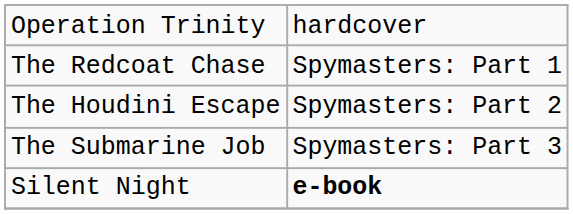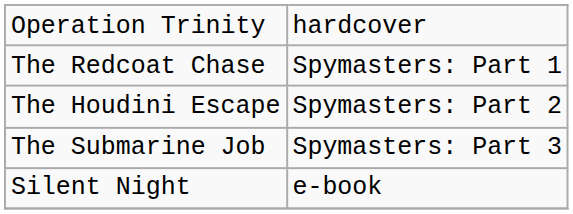(337, 188) bold -> (337, 188) normal
